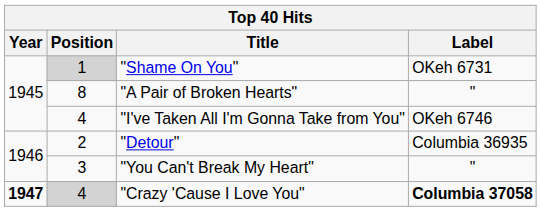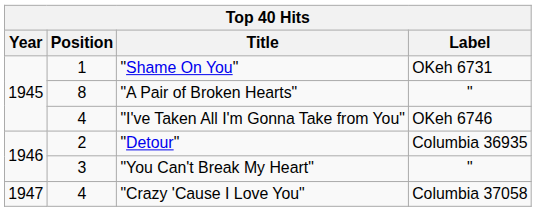(82, 68) lightgrey background -> (82, 68) no background
(26, 193) bold -> (26, 193) normal
(82, 193) lightgrey background -> (82, 193) no background
(472, 193) bold -> (470, 193) normal
